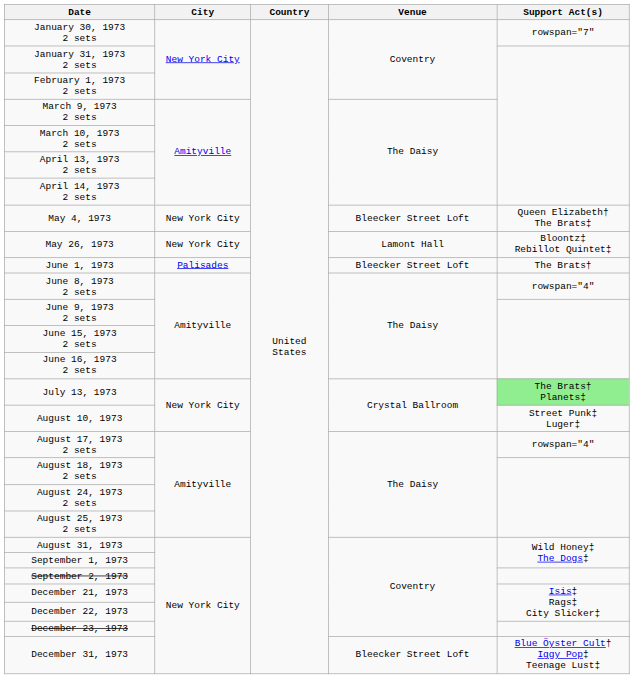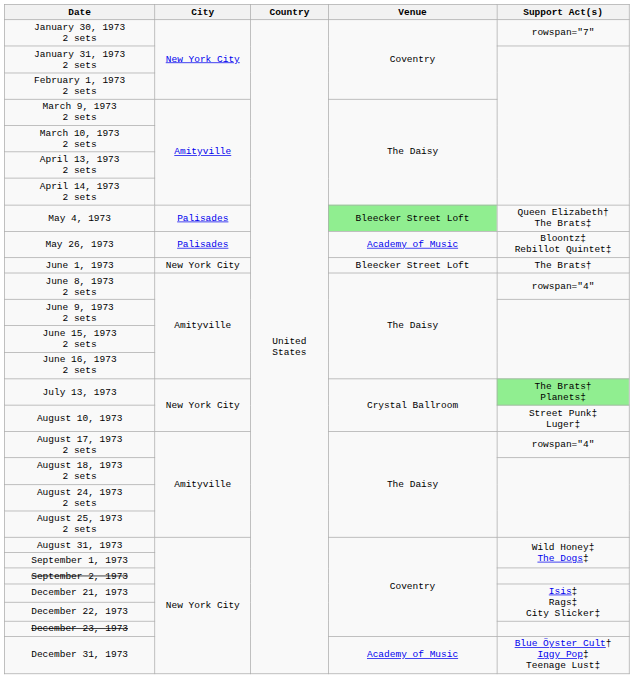(203, 218) New York City -> (203, 218) Palisades
(413, 218) no background -> (413, 218) lightgreen background
(203, 244) New York City -> (203, 244) Palisades
(413, 244) Lamont Hall -> (413, 244) Academy of Music
(203, 265) Palisades -> (203, 265) New York City
(413, 655) Bleecker Street Loft -> (413, 655) Academy of Music
